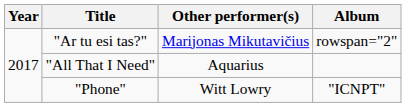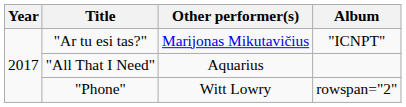(357, 41) rowspan="2" -> (357, 41) "ICNPT"
(357, 89) "ICNPT" -> (357, 89) rowspan="2"
